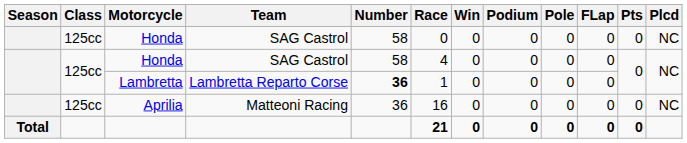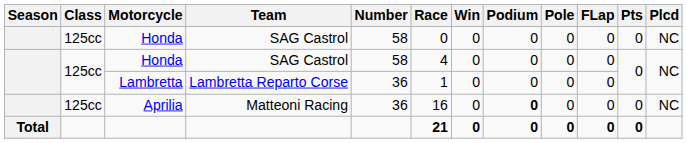(400, 82) bold -> (400, 82) normal
(534, 104) normal -> (534, 104) bold
